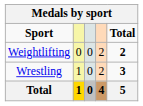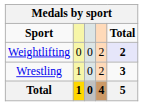(123, 52) no background -> (123, 52) lavender background
